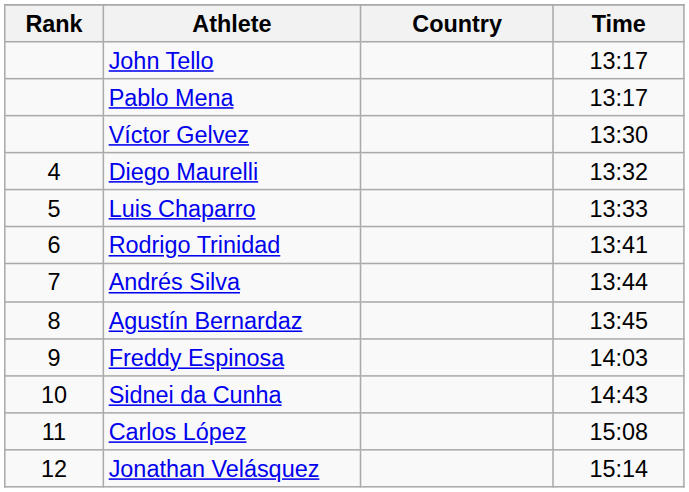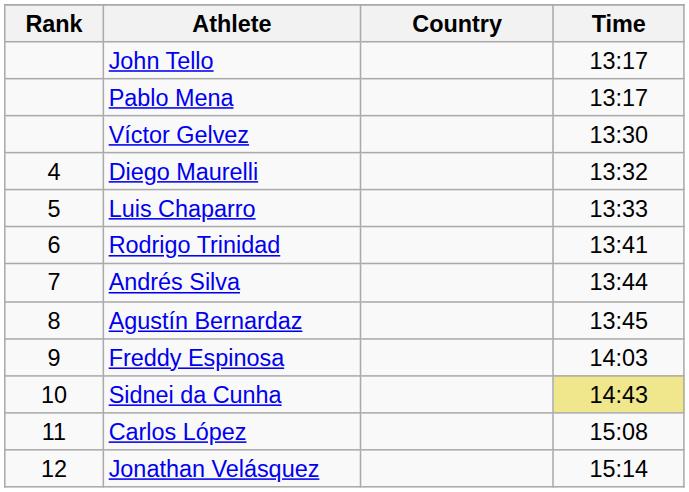(619, 394) no background -> (619, 394) khaki background
